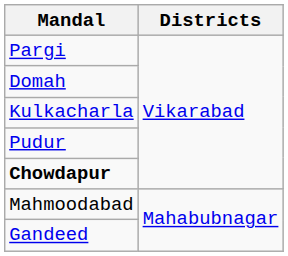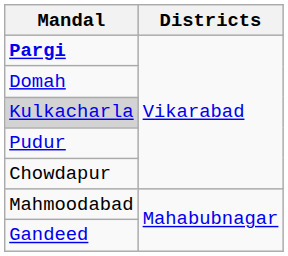(37, 51) normal -> (37, 51) bold
(71, 112) no background -> (71, 112) lightgrey background
(60, 174) bold -> (60, 174) normal
